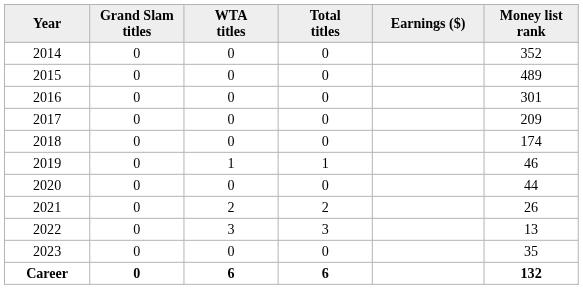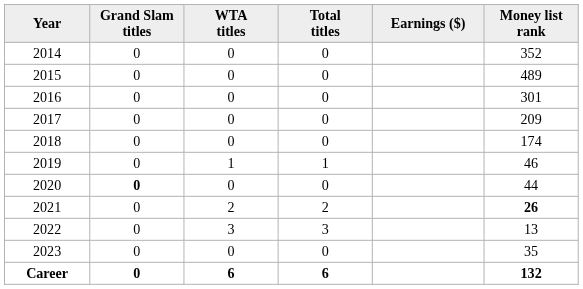(137, 185) normal -> (137, 185) bold
(531, 207) normal -> (531, 207) bold
